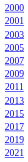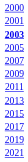(14, 34) normal -> (14, 34) bold
